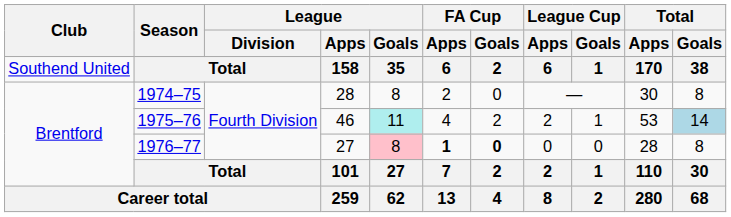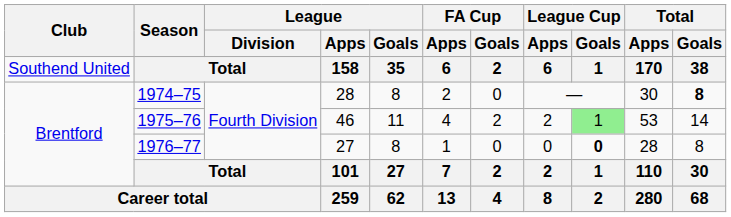(699, 95) normal -> (699, 95) bold
(396, 120) paleturquoise background -> (396, 120) no background
(598, 120) no background -> (598, 120) lightgreen background
(699, 120) lightblue background -> (699, 120) no background
(396, 146) pink background -> (396, 146) no background
(446, 146) bold -> (446, 146) normal
(497, 146) bold -> (497, 146) normal
(598, 146) normal -> (598, 146) bold
